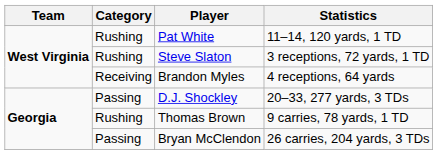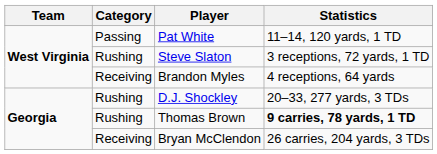(119, 36) Rushing -> (118, 36) Passing
(118, 97) Passing -> (119, 97) Rushing
(338, 118) normal -> (341, 118) bold
(118, 139) Passing -> (124, 139) Receiving
